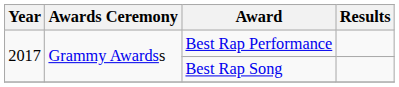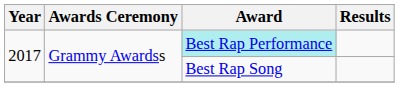(259, 43) no background -> (259, 43) paleturquoise background
